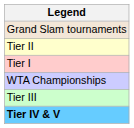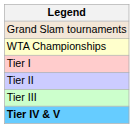(20, 47) Tier II -> (56, 47) WTA Championships
(56, 81) WTA Championships -> (20, 81) Tier II
